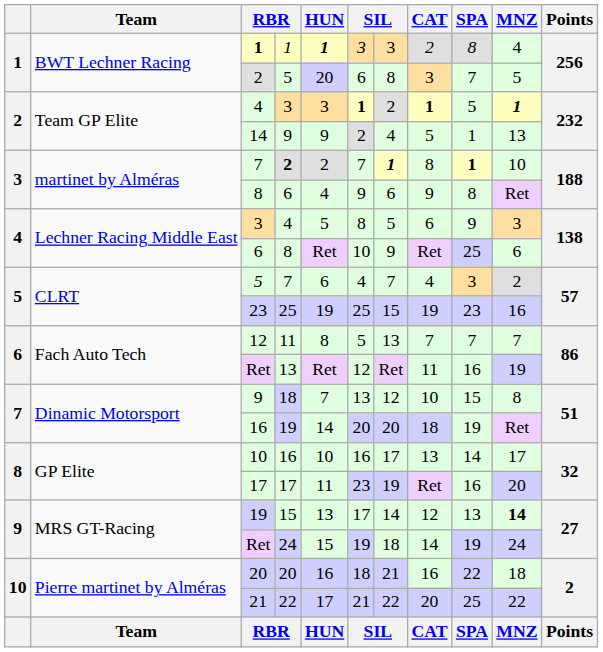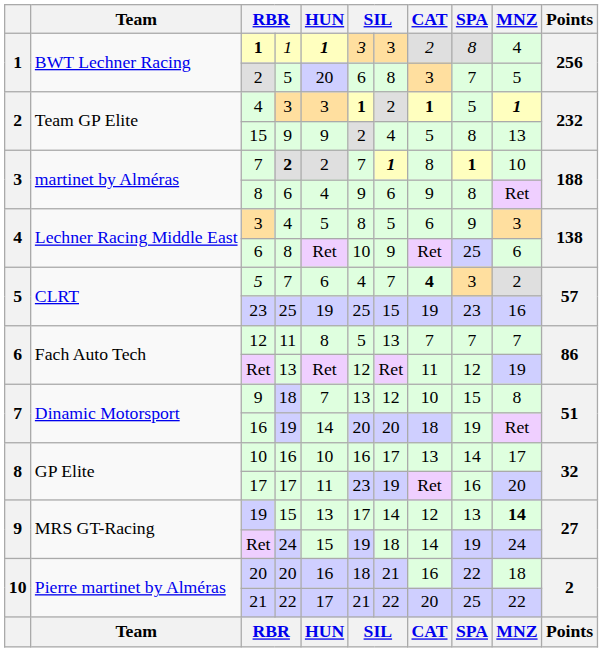(258, 135) 14 -> (258, 135) 15
(472, 135) 1 -> (472, 135) 8
(430, 281) normal -> (430, 281) bold
(472, 368) 16 -> (472, 368) 12
